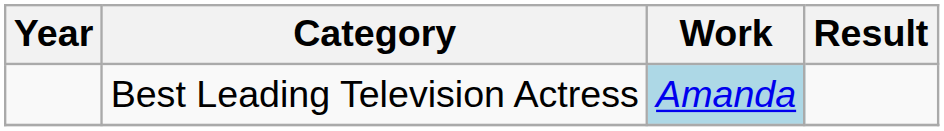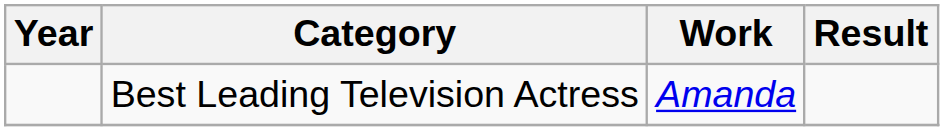(726, 93) lightblue background -> (726, 93) no background
